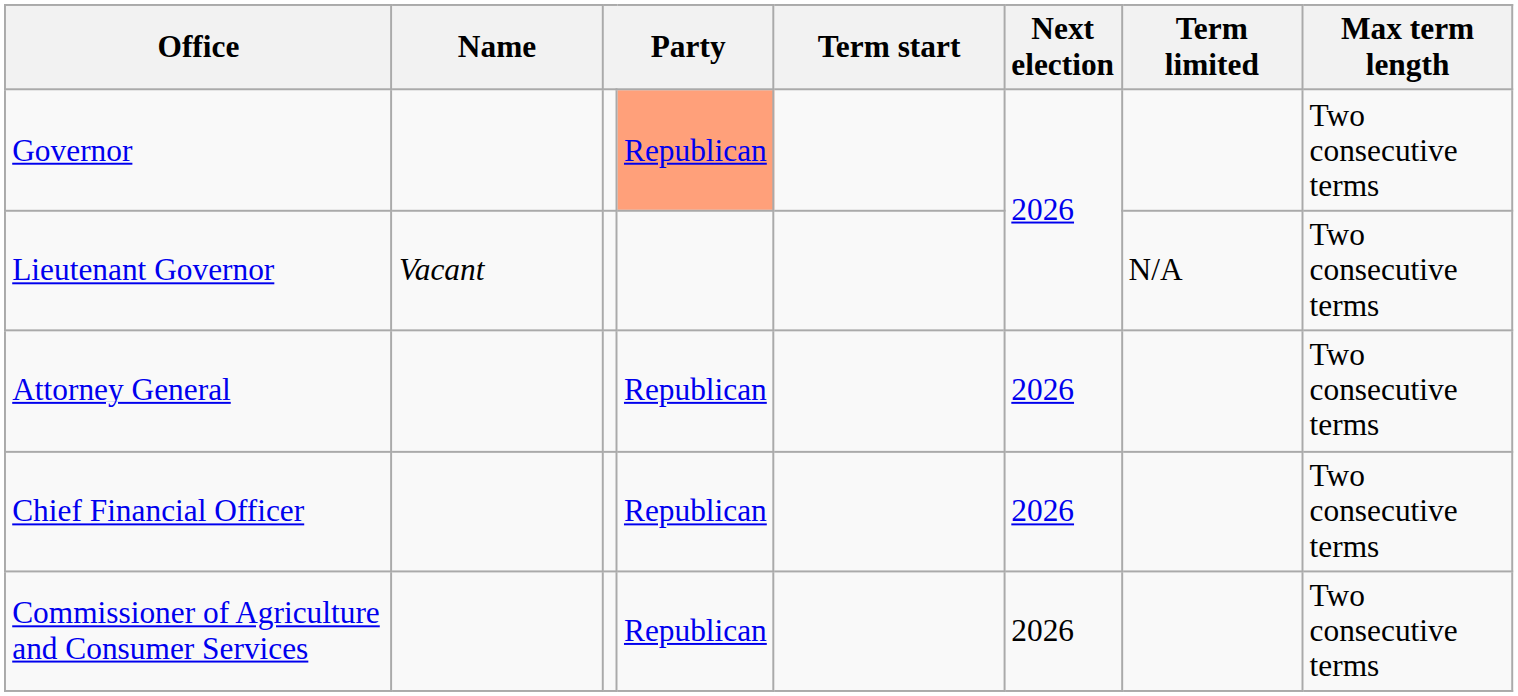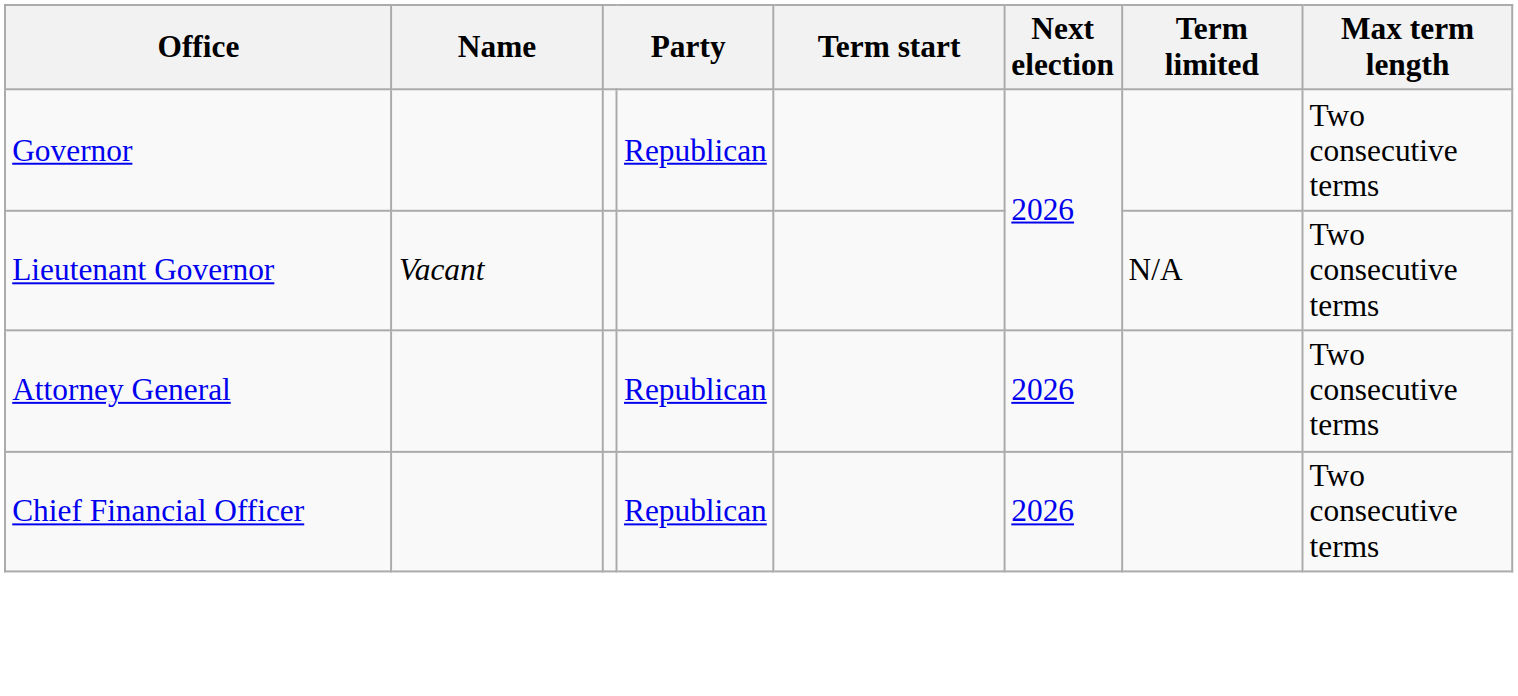(695, 149) lightsalmon background -> (695, 149) no background
- row: (196, 630)
